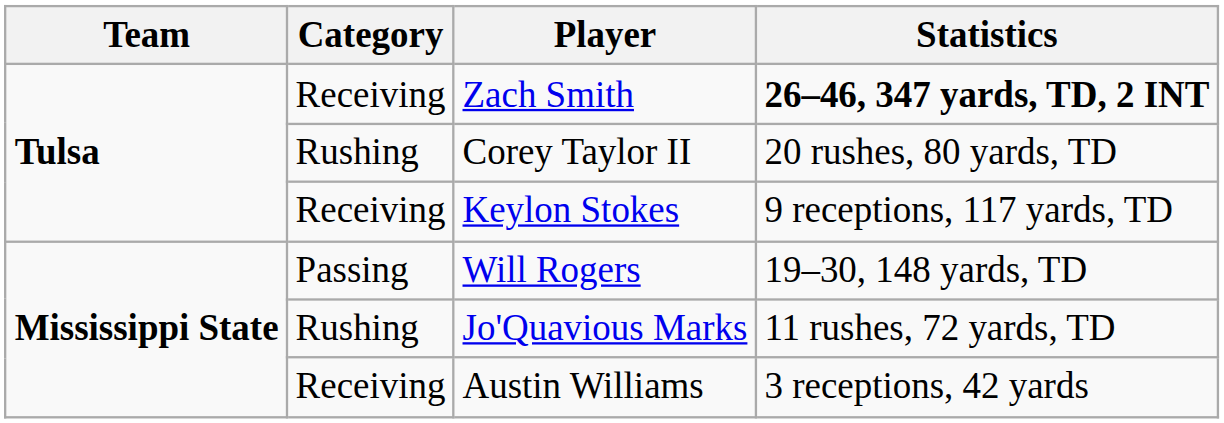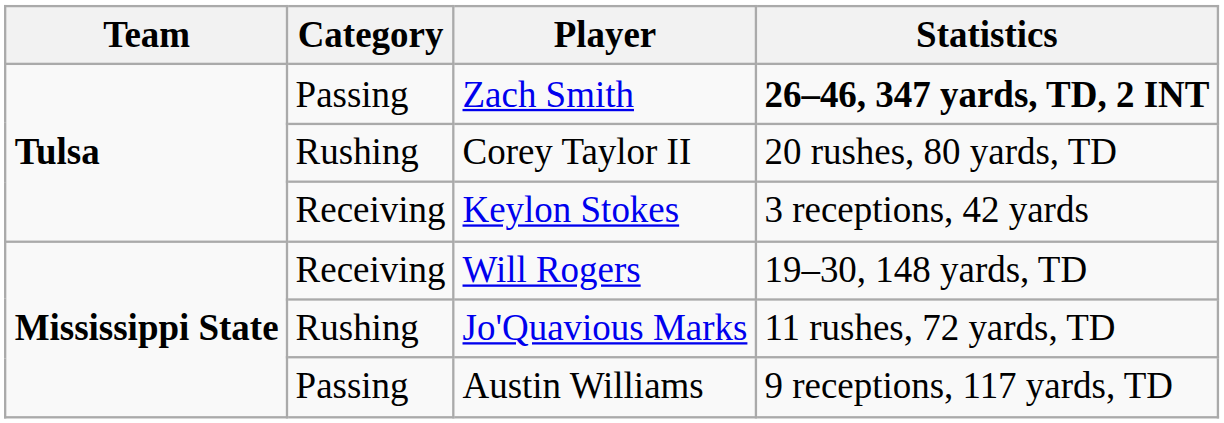(371, 93) Receiving -> (352, 93) Passing
(969, 210) 9 receptions, 117 yards, TD -> (927, 210) 3 receptions, 42 yards
(352, 269) Passing -> (371, 269) Receiving
(371, 386) Receiving -> (352, 386) Passing
(927, 386) 3 receptions, 42 yards -> (969, 386) 9 receptions, 117 yards, TD
